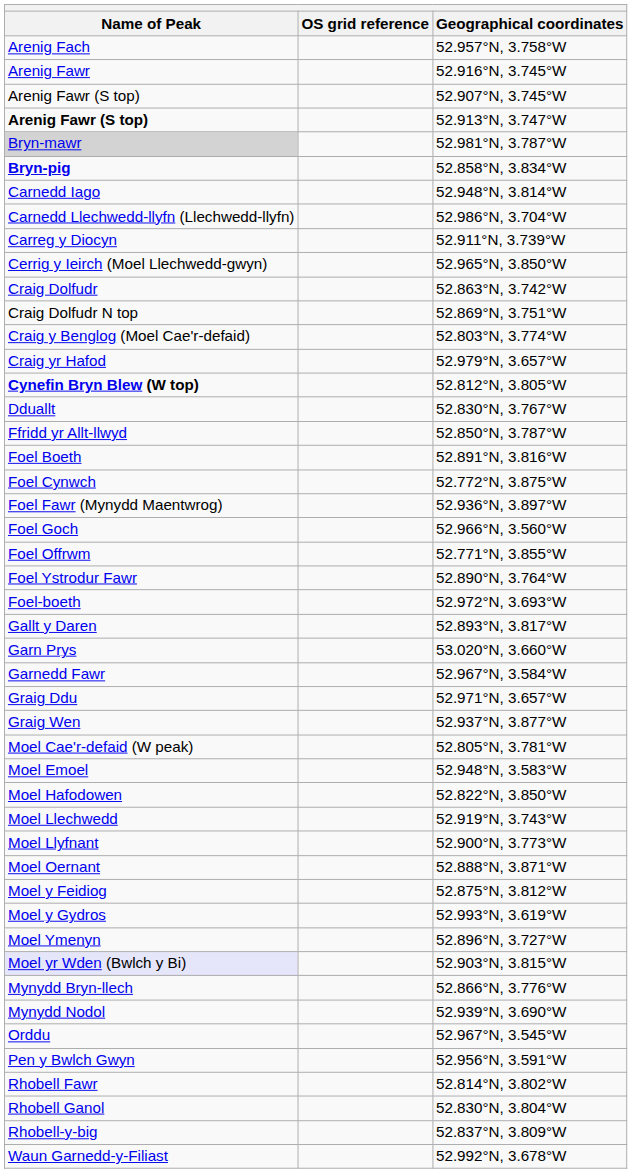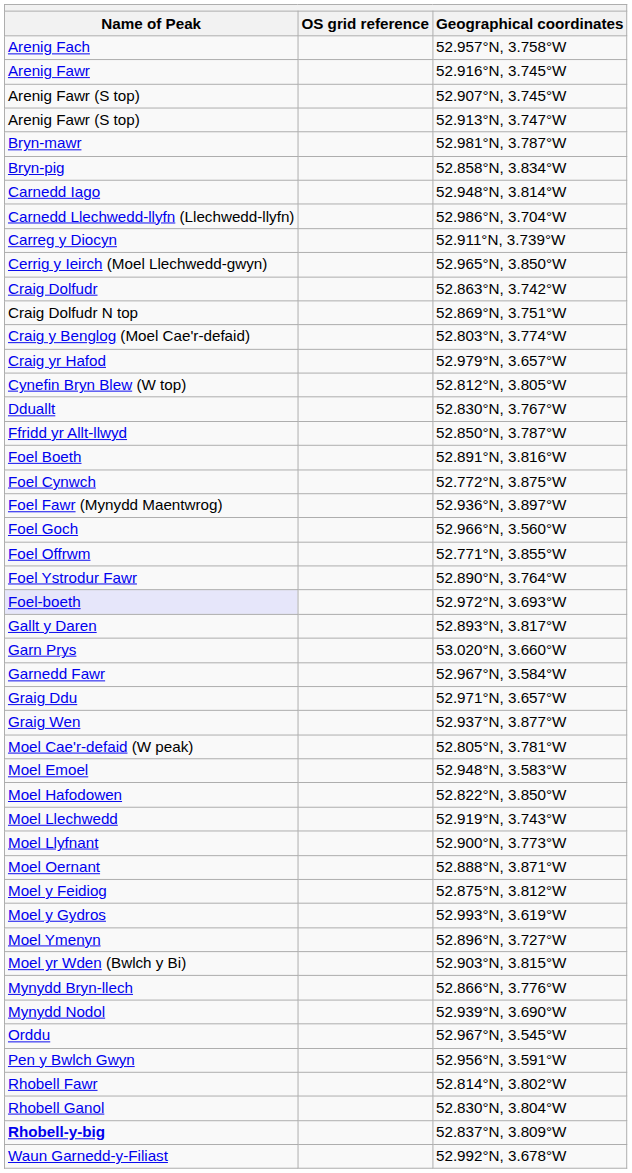(78, 119) bold -> (74, 119) normal
(45, 144) lightgrey background -> (45, 144) no background
(39, 168) bold -> (36, 168) normal
(103, 385) bold -> (97, 385) normal
(44, 602) no background -> (44, 602) lavender background
(97, 963) lavender background -> (97, 963) no background
(53, 1132) normal -> (57, 1132) bold
